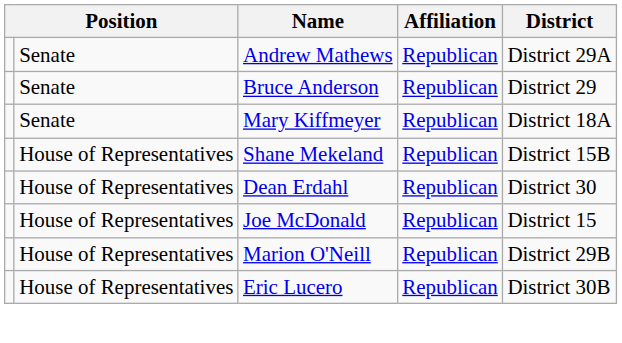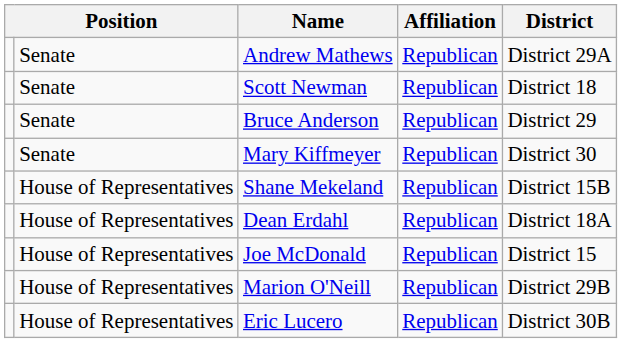+ row: (305, 87)
(560, 120) District 18A -> (552, 154) District 30
(552, 187) District 30 -> (560, 220) District 18A
